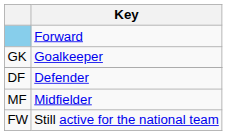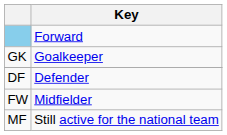(17, 99) MF -> (18, 99) FW
(18, 120) FW -> (17, 120) MF
